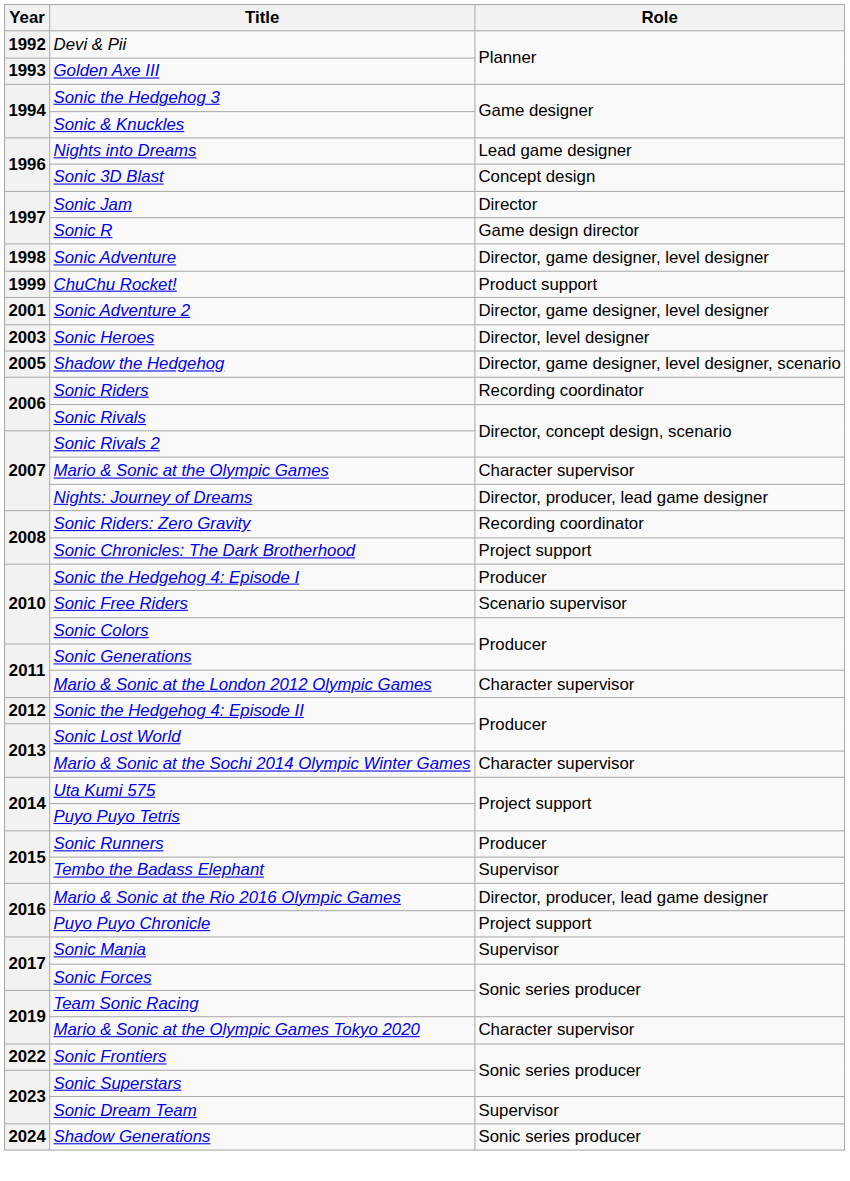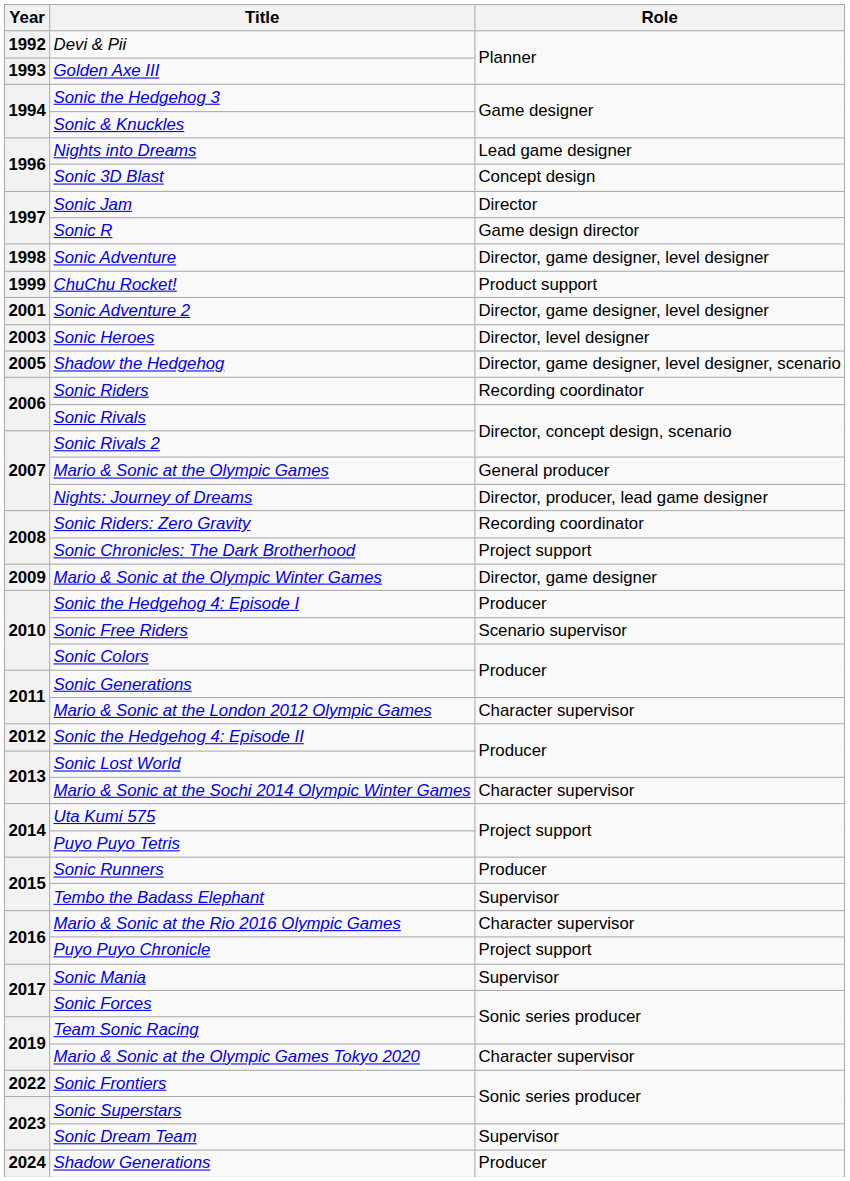(556, 470) Character supervisor -> (544, 470) General producer
+ row: (218, 577)
(623, 897) Director, producer, lead game designer -> (556, 923) Character supervisor
(560, 1136) Sonic series producer -> (513, 1163) Producer
